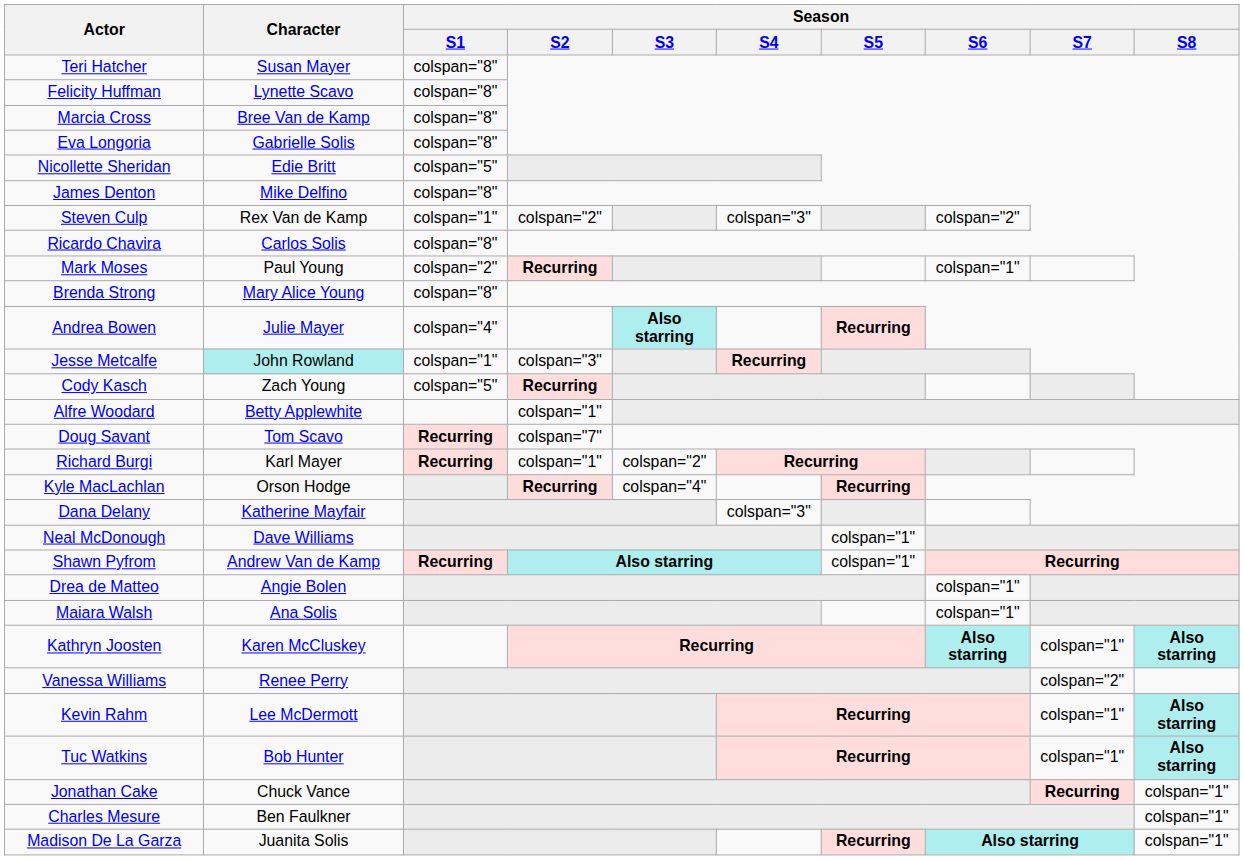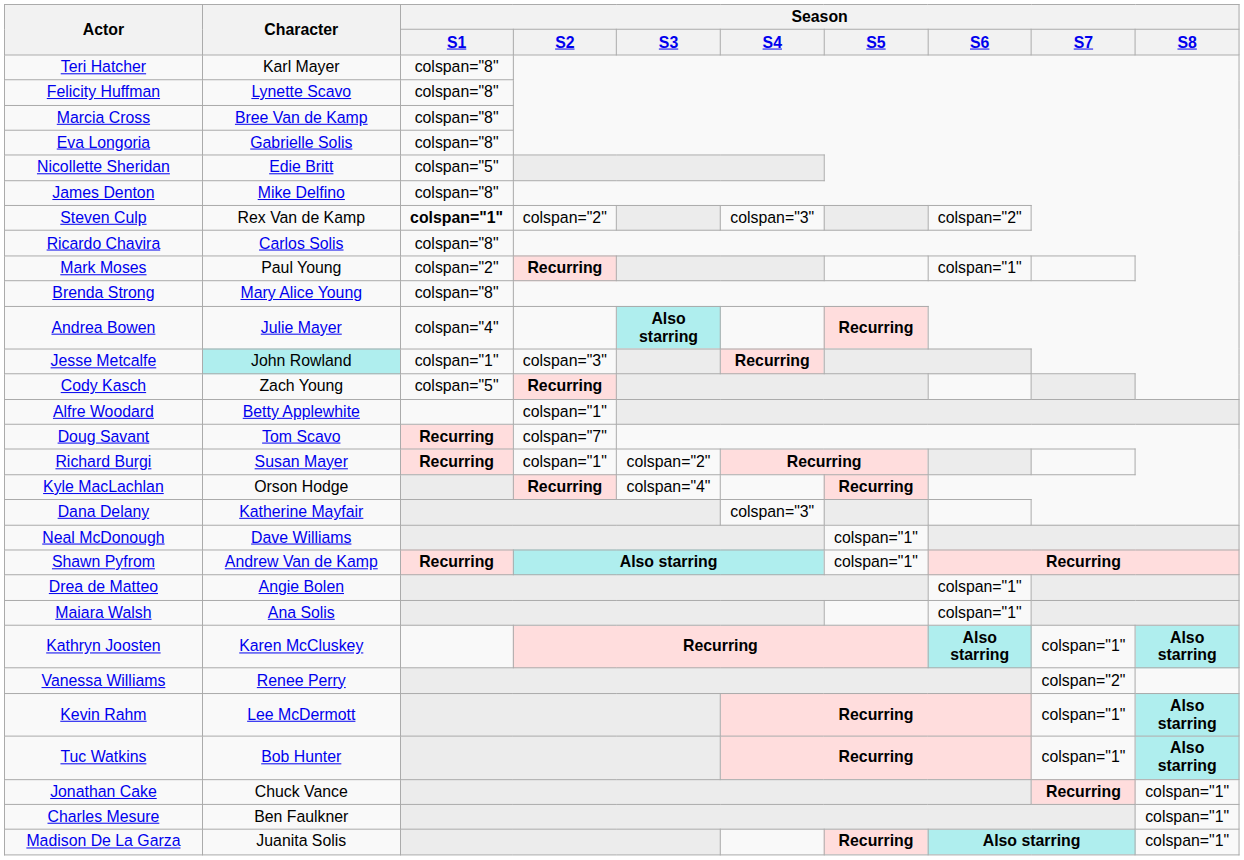(304, 67) Susan Mayer -> (301, 67) Karl Mayer
(455, 218) normal -> (457, 218) bold
(304, 461) Karl Mayer -> (301, 461) Susan Mayer
